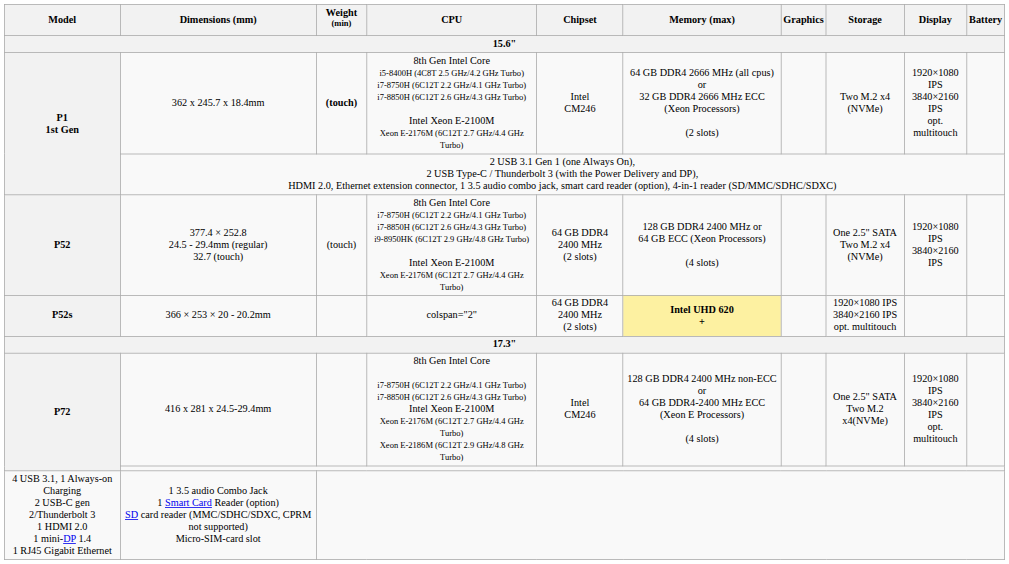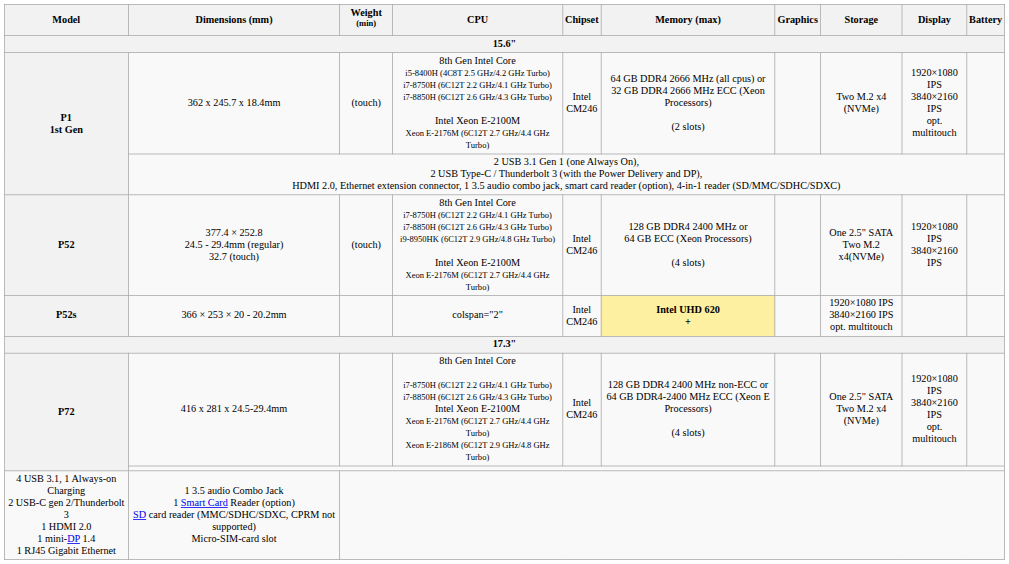(341, 103) bold -> (366, 103) normal
(580, 244) 64 GB DDR4 2400 MHz (2 slots) -> (582, 244) Intel CM246
(865, 244) One 2.5" SATA Two M.2 x4 (NVMe) -> (861, 244) One 2.5" SATA Two M.2 x4(NVMe)
(580, 315) 64 GB DDR4 2400 MHz (2 slots) -> (582, 315) Intel CM246
(865, 409) One 2.5" SATA Two M.2 x4(NVMe) -> (861, 409) One 2.5" SATA Two M.2 x4 (NVMe)
